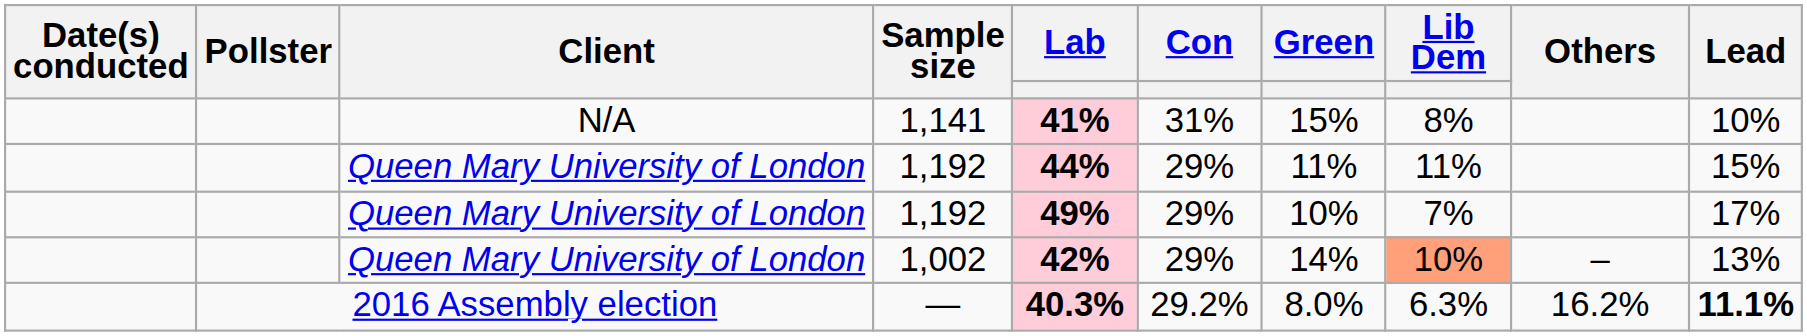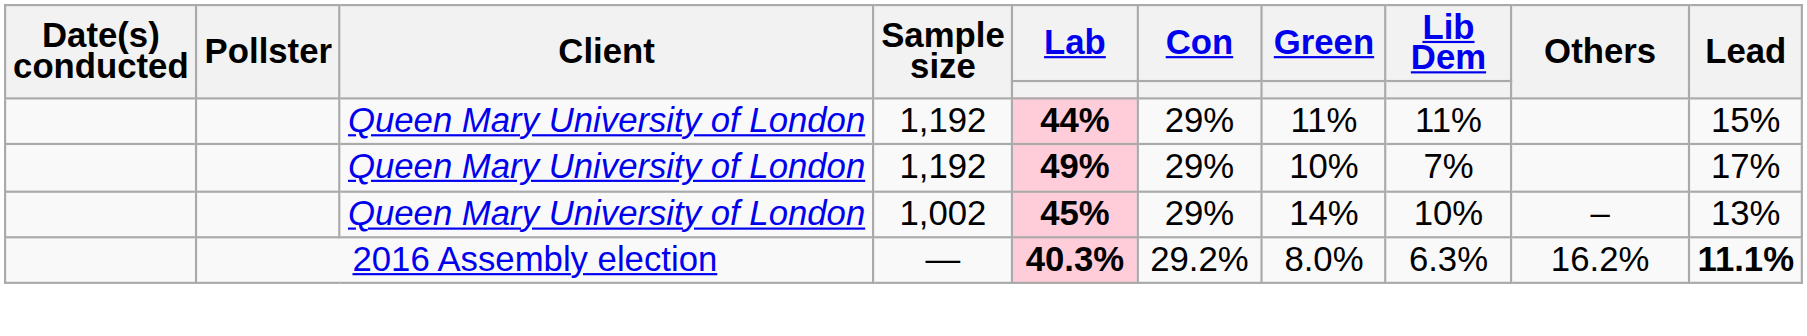- row: (607, 120)
(1075, 259) 42% -> (1075, 213) 45%
(1448, 259) lightsalmon background -> (1448, 213) no background
